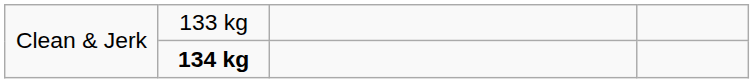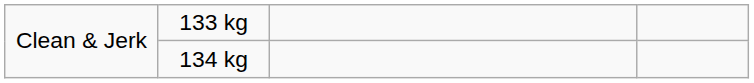(214, 58) bold -> (214, 58) normal
